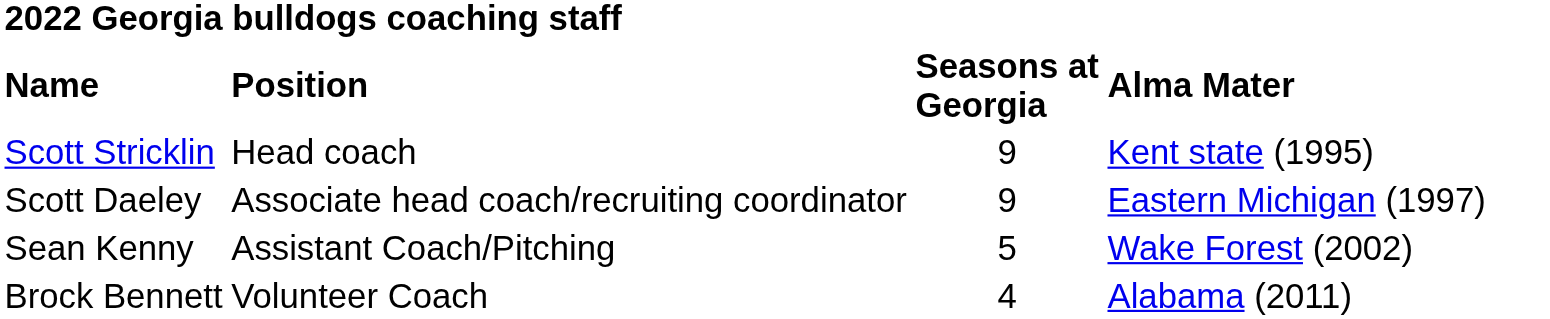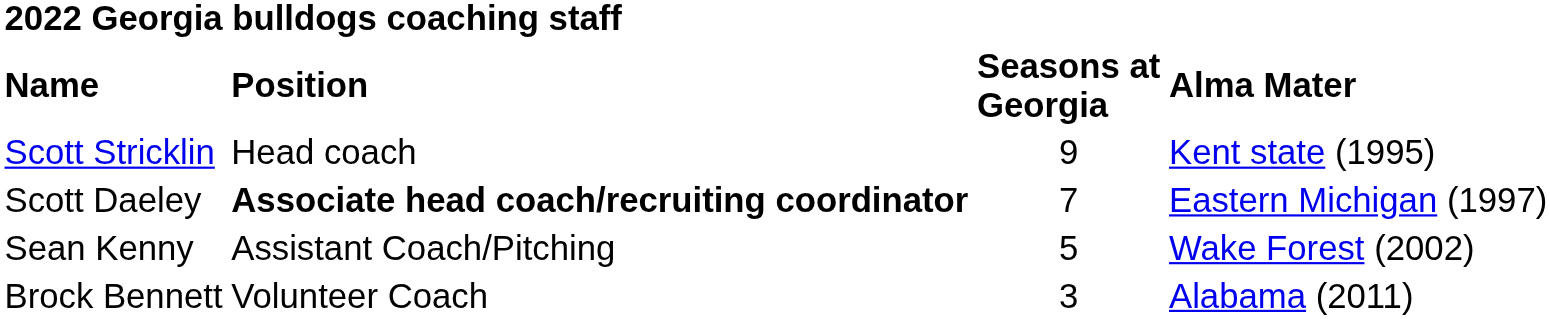(569, 200) normal -> (600, 200) bold
(1007, 200) 9 -> (1069, 200) 7
(1007, 296) 4 -> (1069, 296) 3
